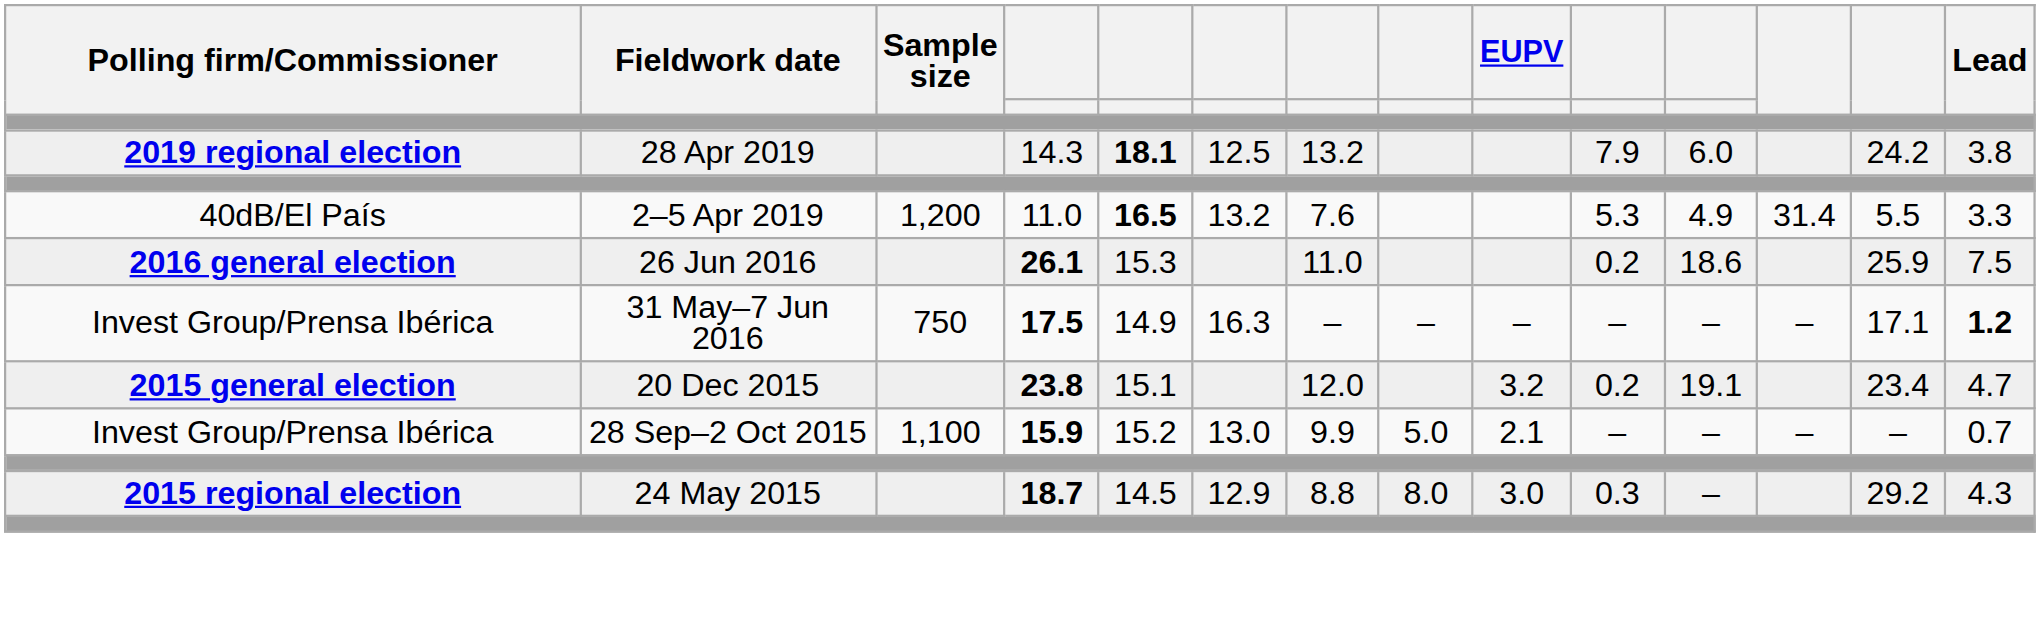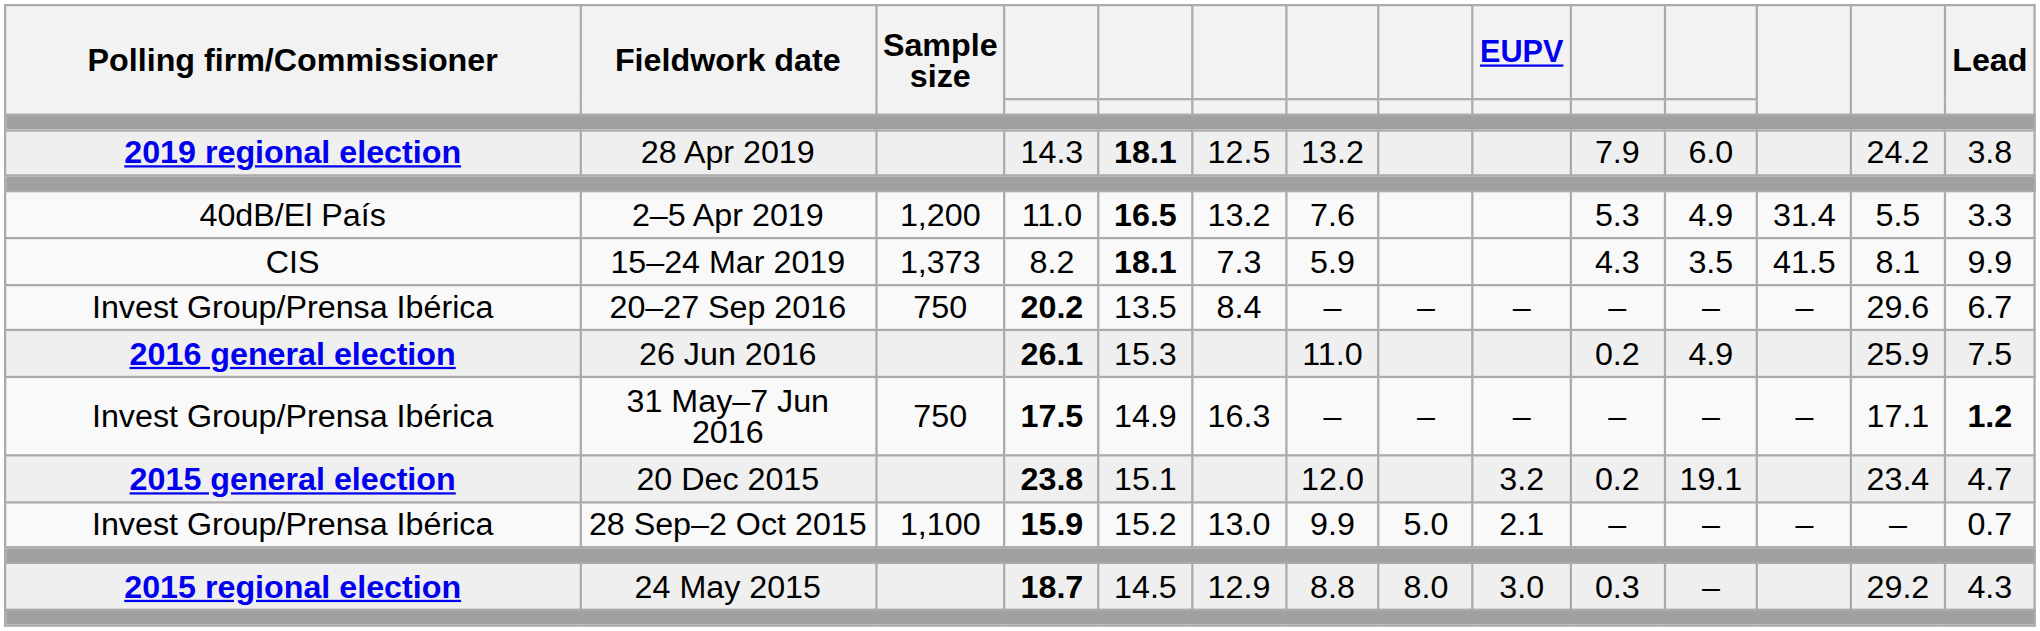+ row: (728, 261)
+ row: (728, 308)
(1711, 261) 18.6 -> (1711, 354) 4.9
